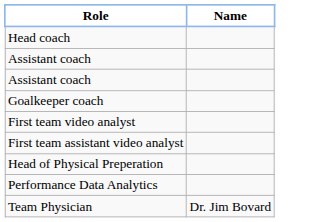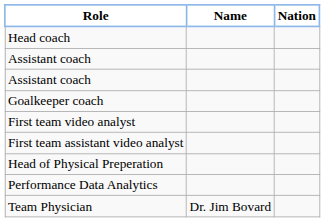+ column: (297, 15)
